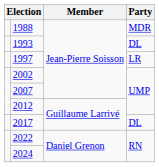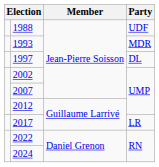(140, 28) MDR -> (138, 28) UDF
(135, 43) DL -> (140, 43) MDR
(135, 59) LR -> (135, 59) DL
(135, 122) DL -> (135, 122) LR
